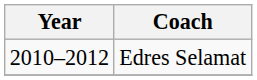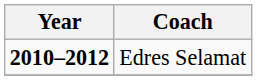(59, 57) normal -> (59, 57) bold
